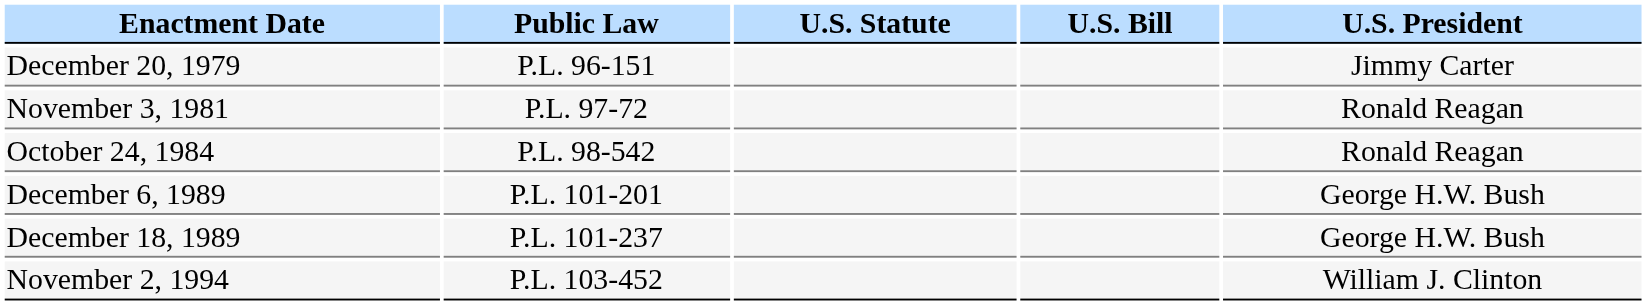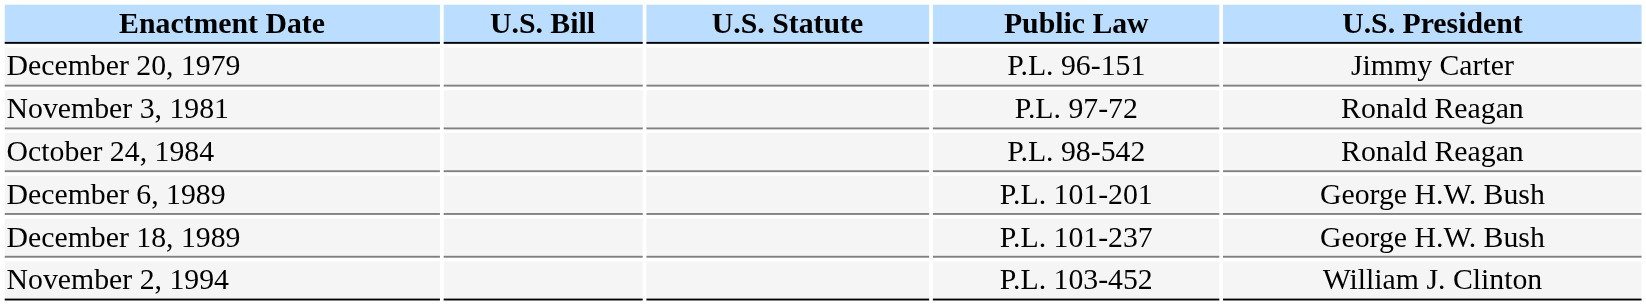columns swapped: (586, 22) <-> (1120, 22)
